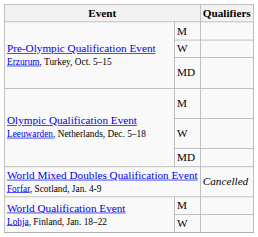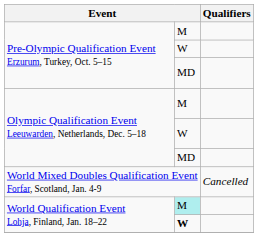(182, 205) no background -> (182, 205) paleturquoise background
(182, 223) normal -> (183, 223) bold
